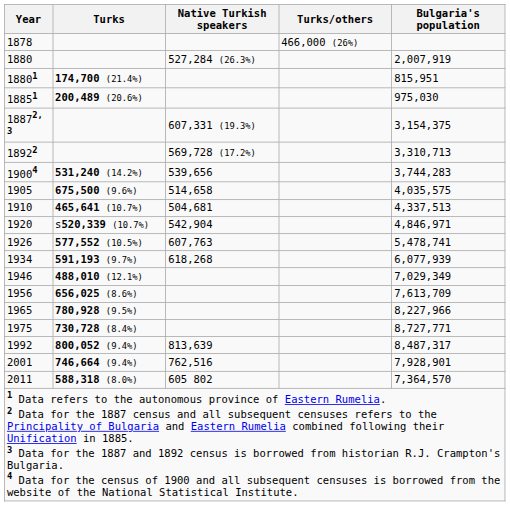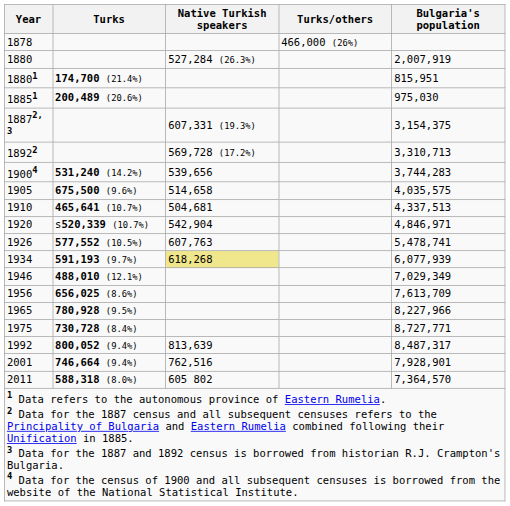(190, 259) no background -> (190, 259) khaki background
